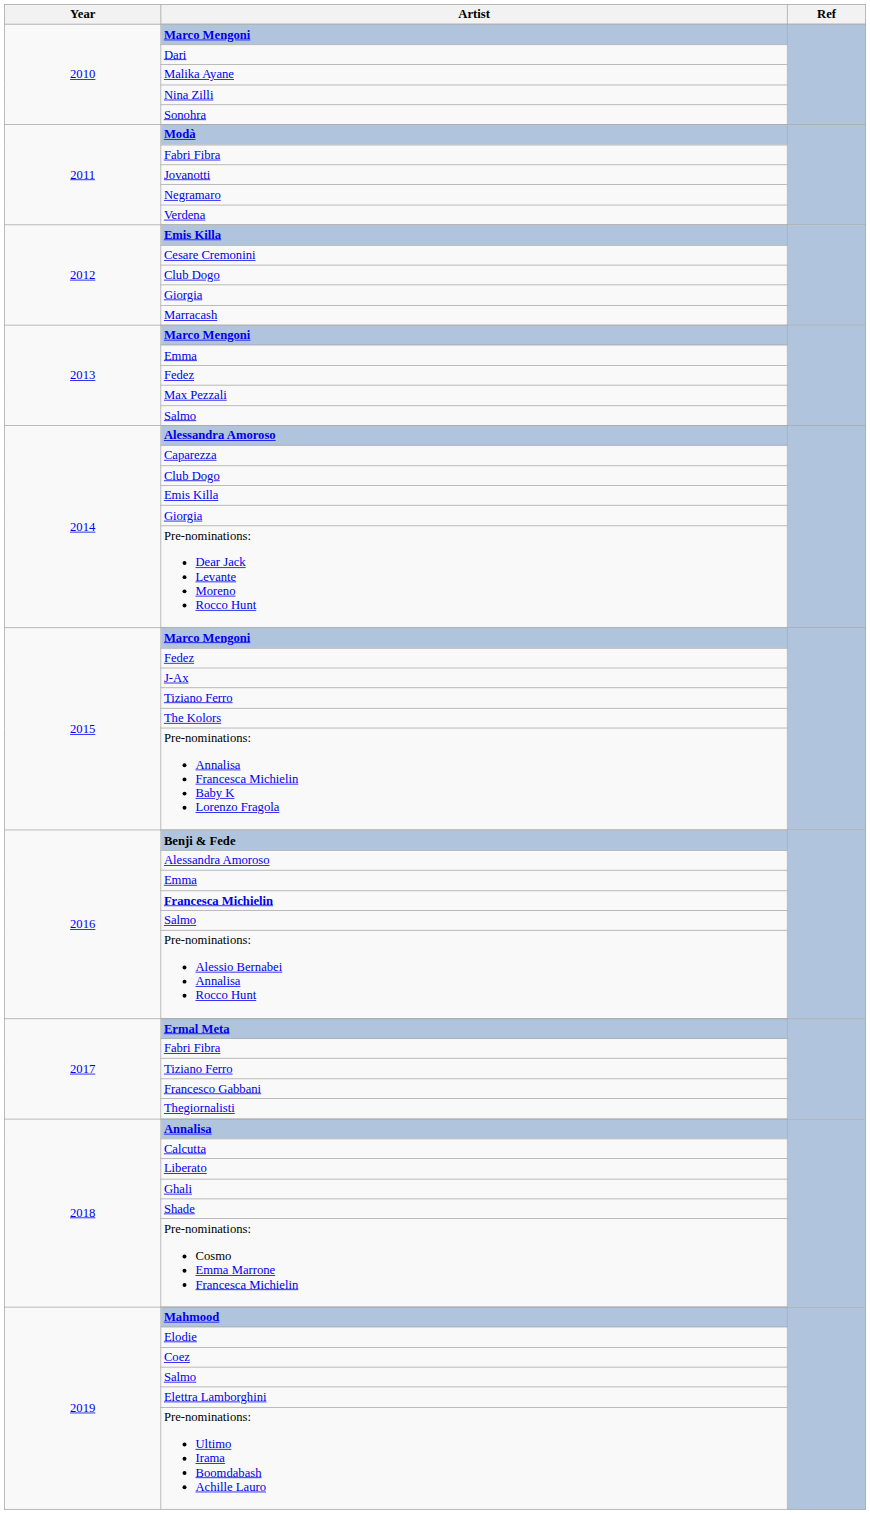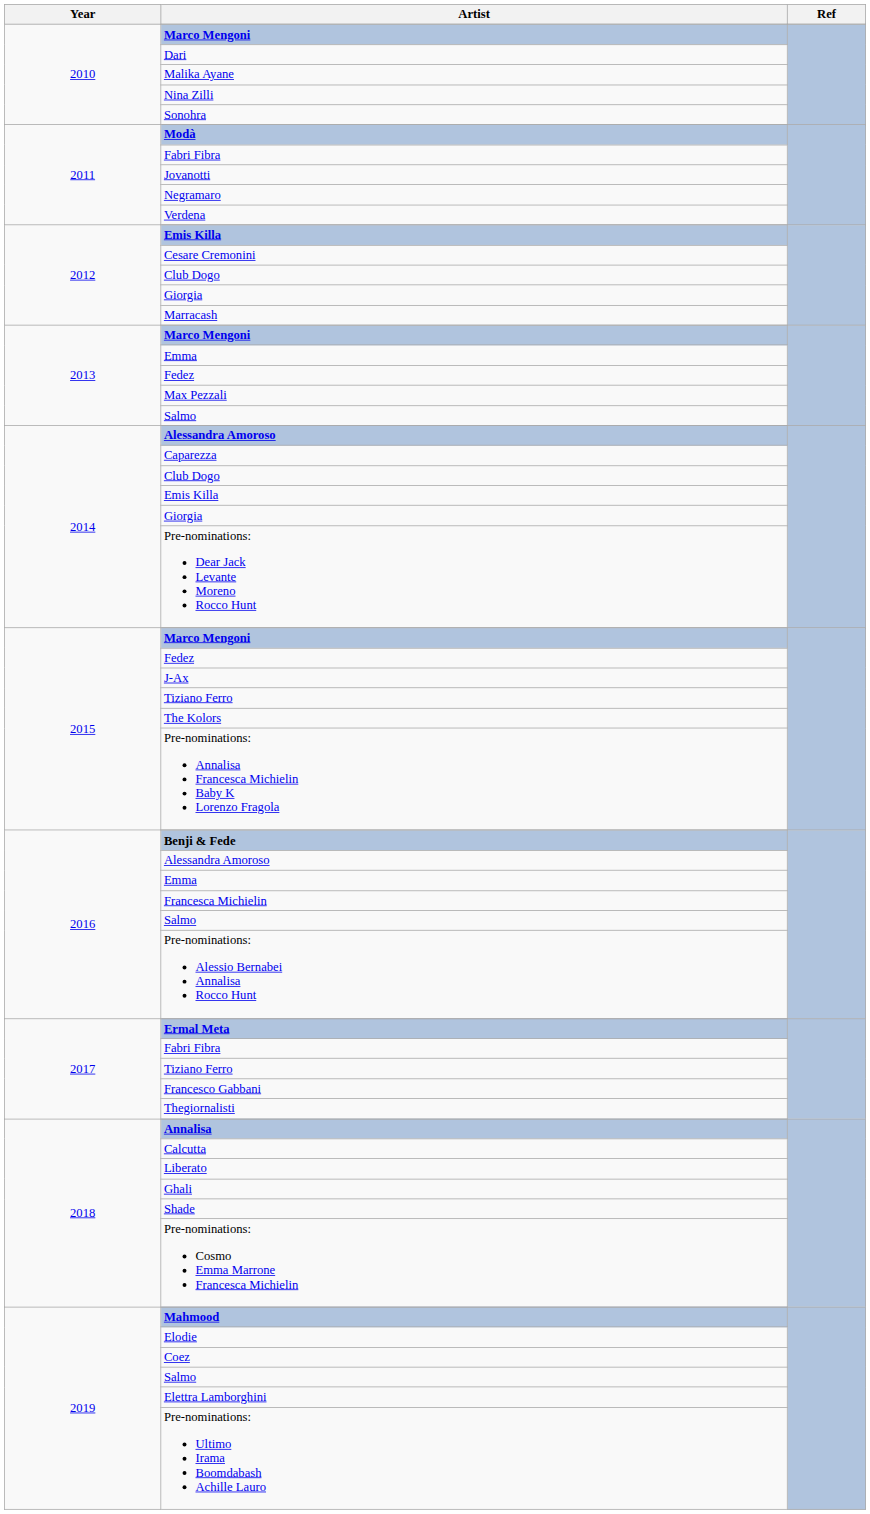(218, 900) bold -> (215, 900) normal
